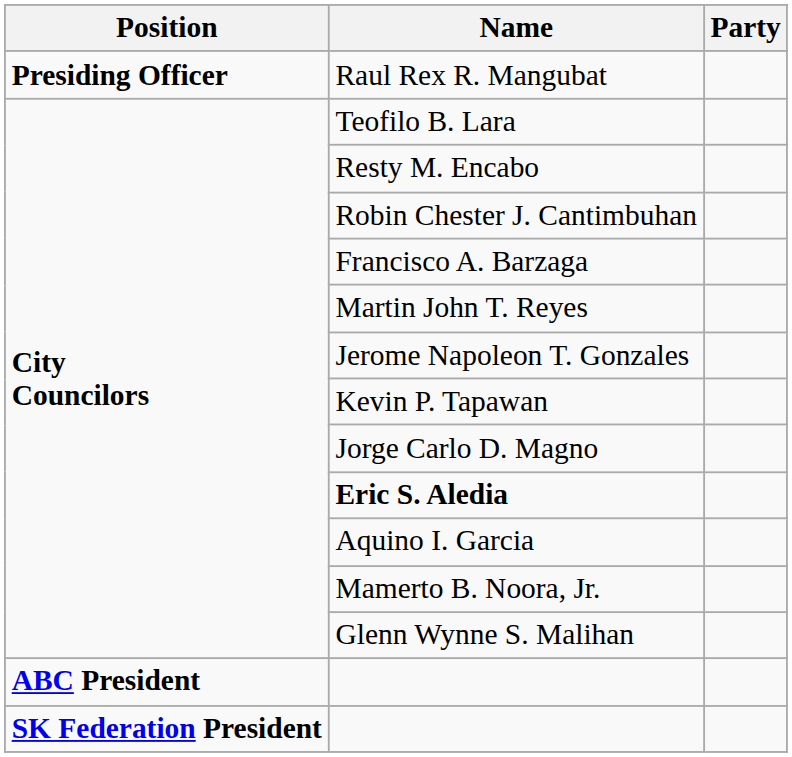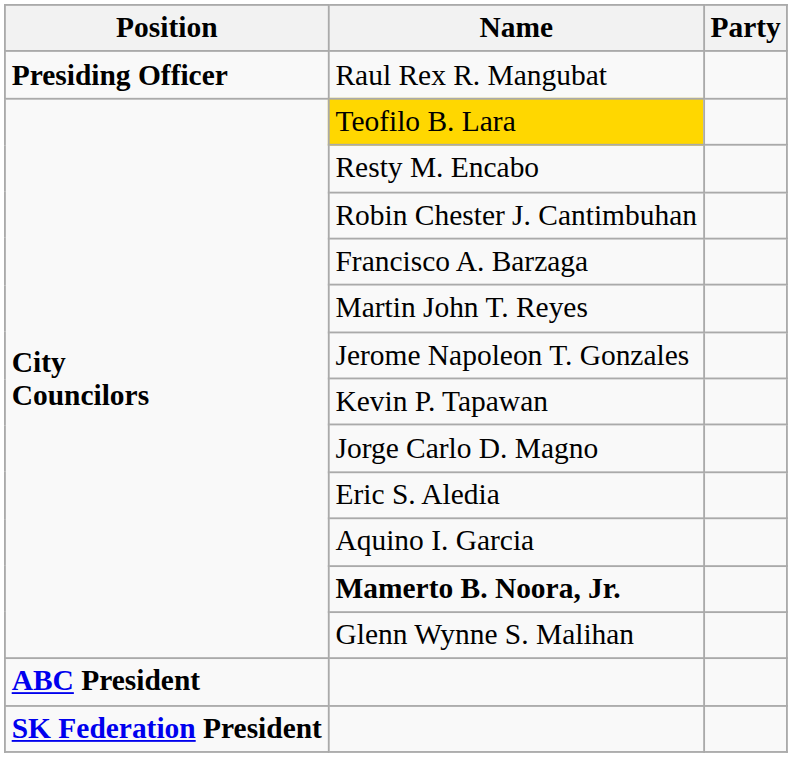(426, 121) no background -> (426, 121) gold background
(422, 494) bold -> (418, 494) normal
(468, 588) normal -> (478, 588) bold
